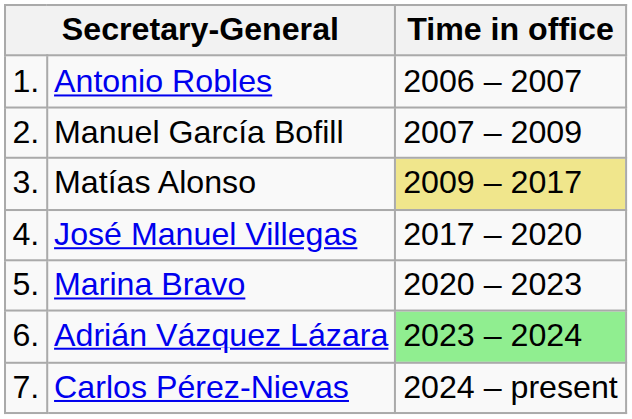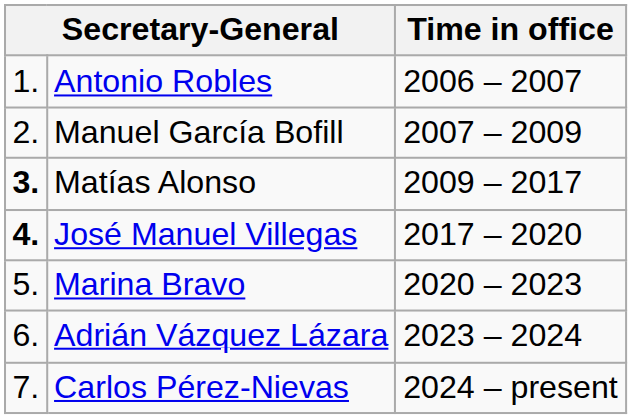(26, 183) normal -> (26, 183) bold
(493, 183) khaki background -> (493, 183) no background
(26, 234) normal -> (26, 234) bold
(493, 336) lightgreen background -> (493, 336) no background
